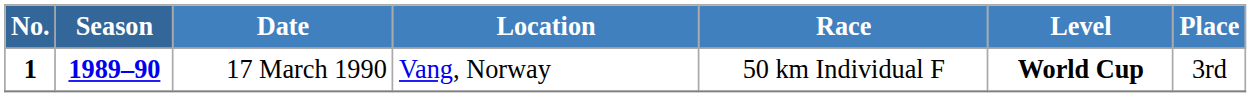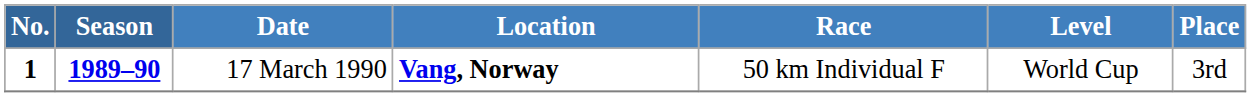(475, 69) normal -> (479, 69) bold
(1081, 69) bold -> (1081, 69) normal
